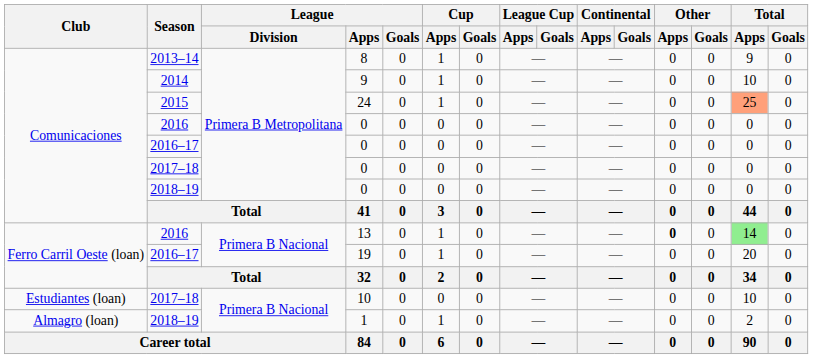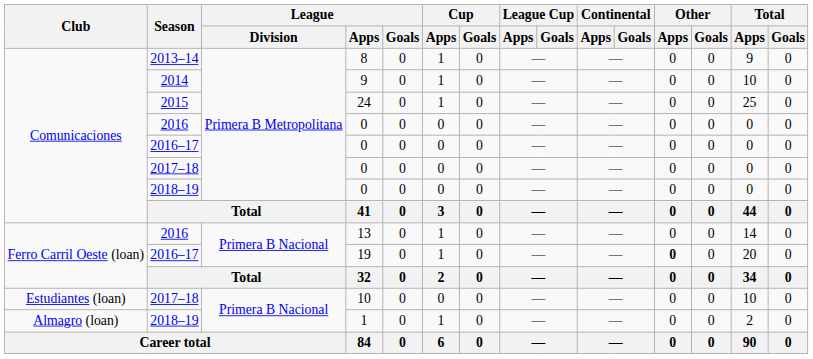(750, 102) lightsalmon background -> (750, 102) no background
(673, 233) bold -> (673, 233) normal
(750, 233) lightgreen background -> (750, 233) no background
(673, 255) normal -> (673, 255) bold
